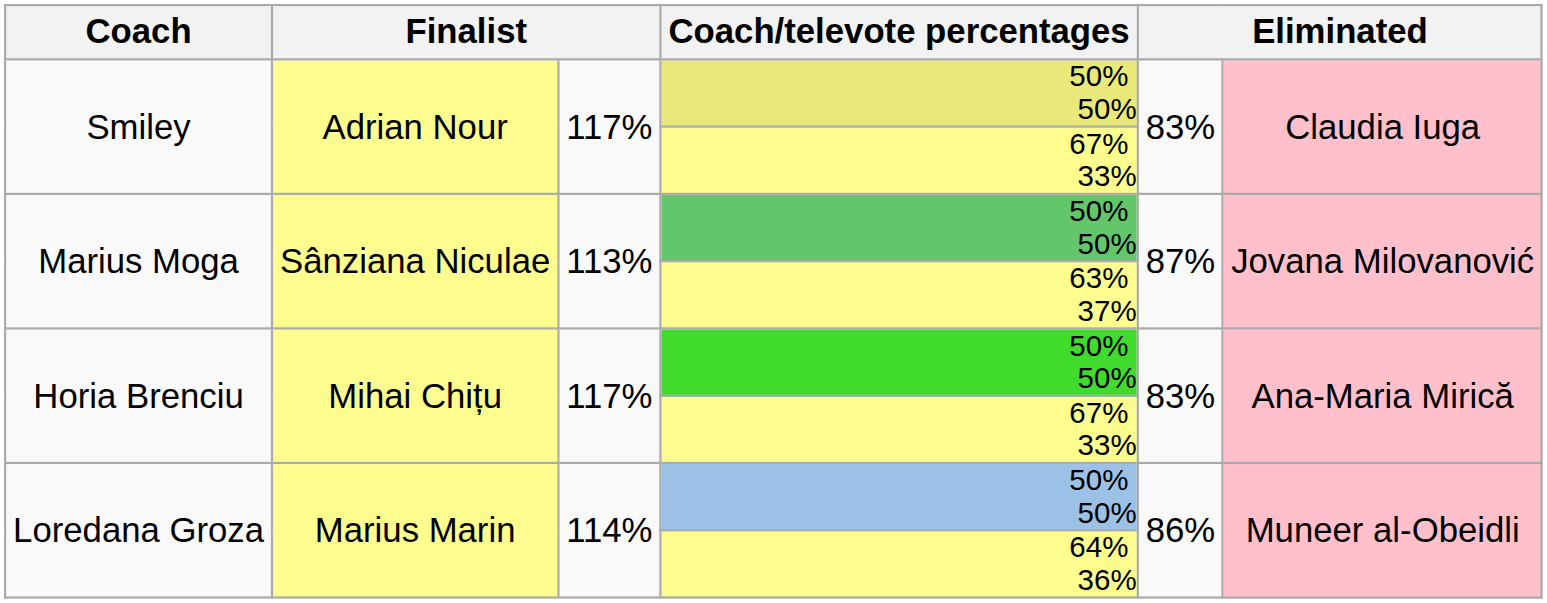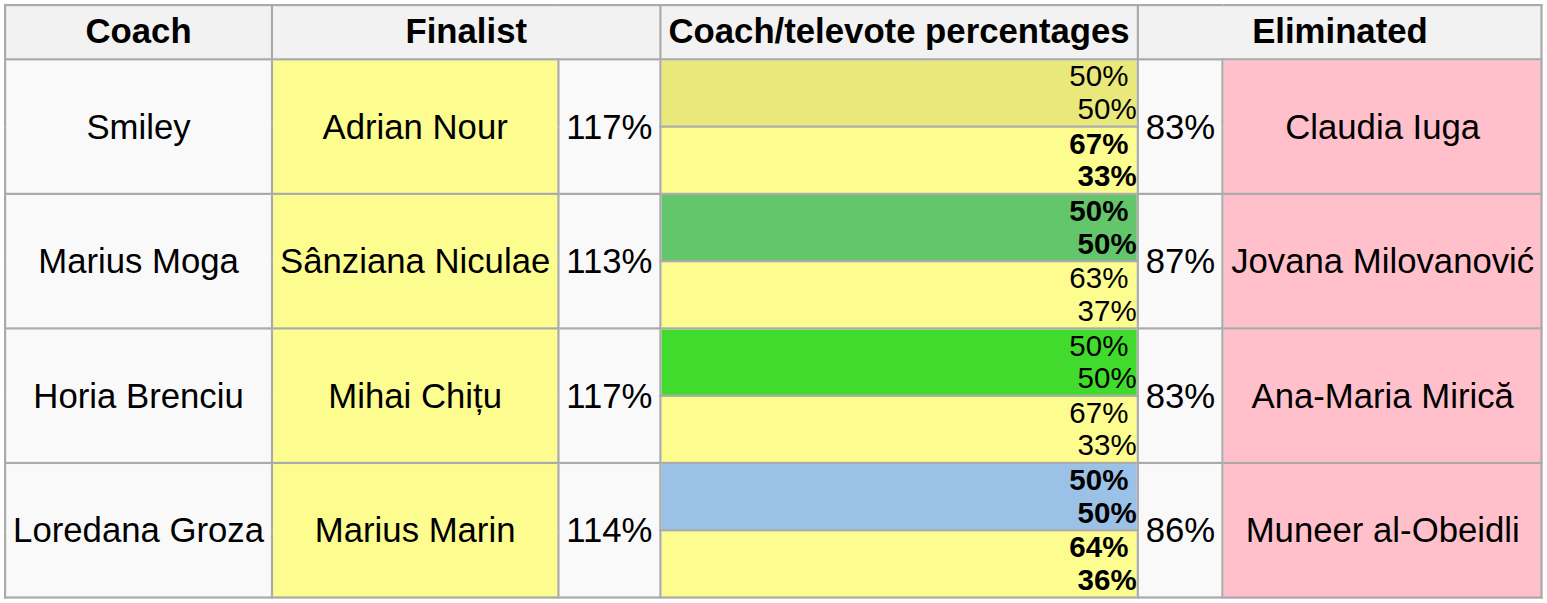(899, 161) normal -> (899, 161) bold
(899, 228) normal -> (899, 228) bold
(899, 497) normal -> (899, 497) bold
(899, 565) normal -> (899, 565) bold
